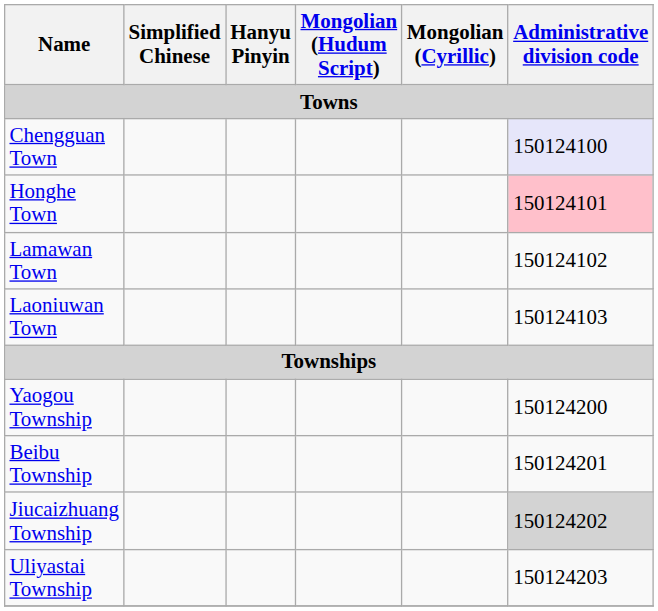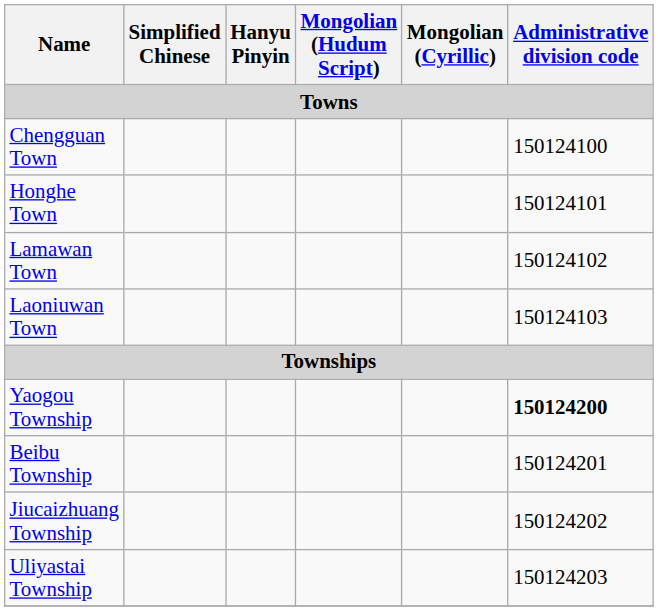(560, 146) lavender background -> (560, 146) no background
(560, 203) pink background -> (560, 203) no background
(560, 407) normal -> (560, 407) bold
(560, 520) lightgrey background -> (560, 520) no background
